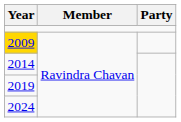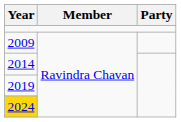(21, 42) gold background -> (21, 42) no background
(21, 106) no background -> (21, 106) gold background
